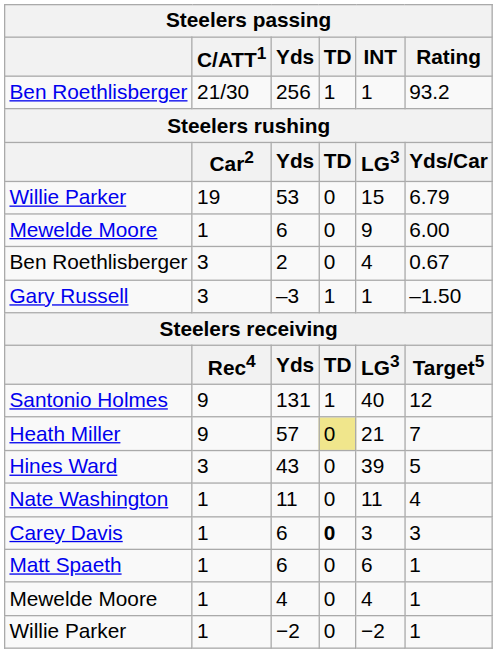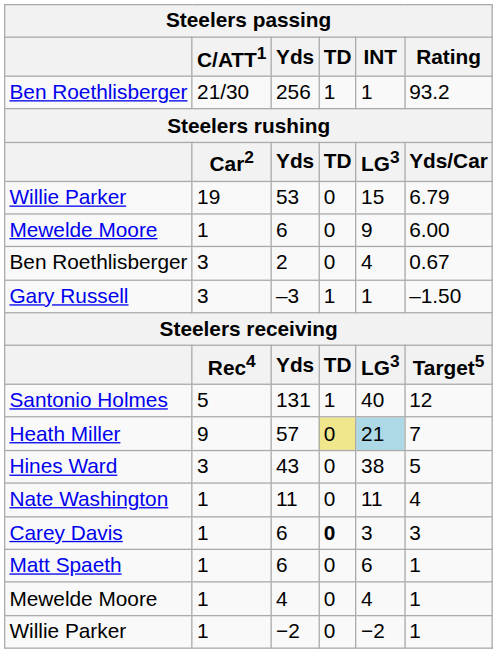(203, 400) 9 -> (203, 400) 5
(373, 433) no background -> (373, 433) lightblue background
(373, 466) 39 -> (373, 466) 38
